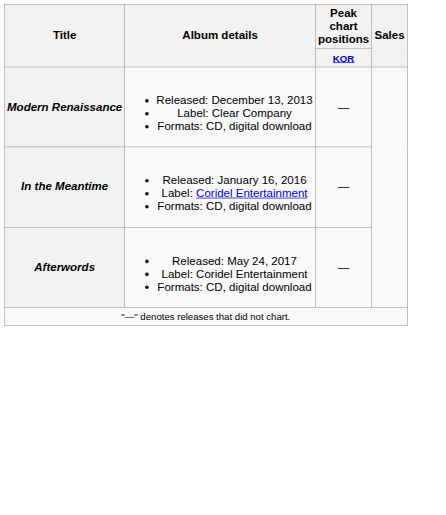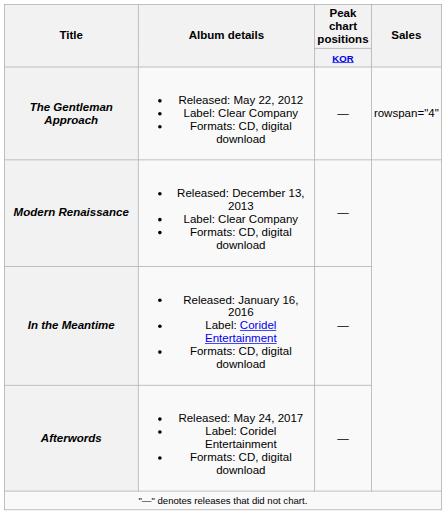+ row: (71, 113)
